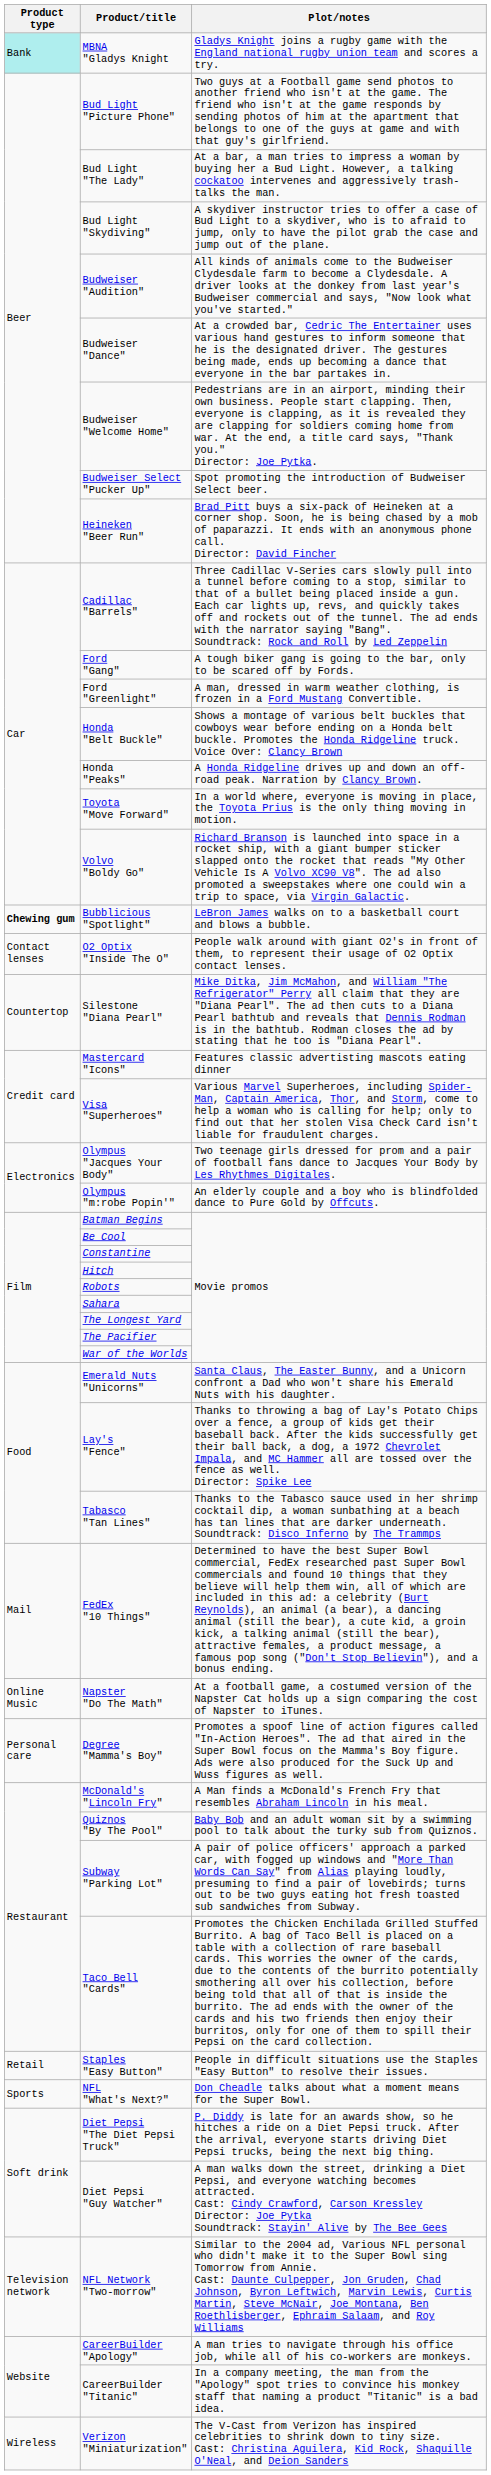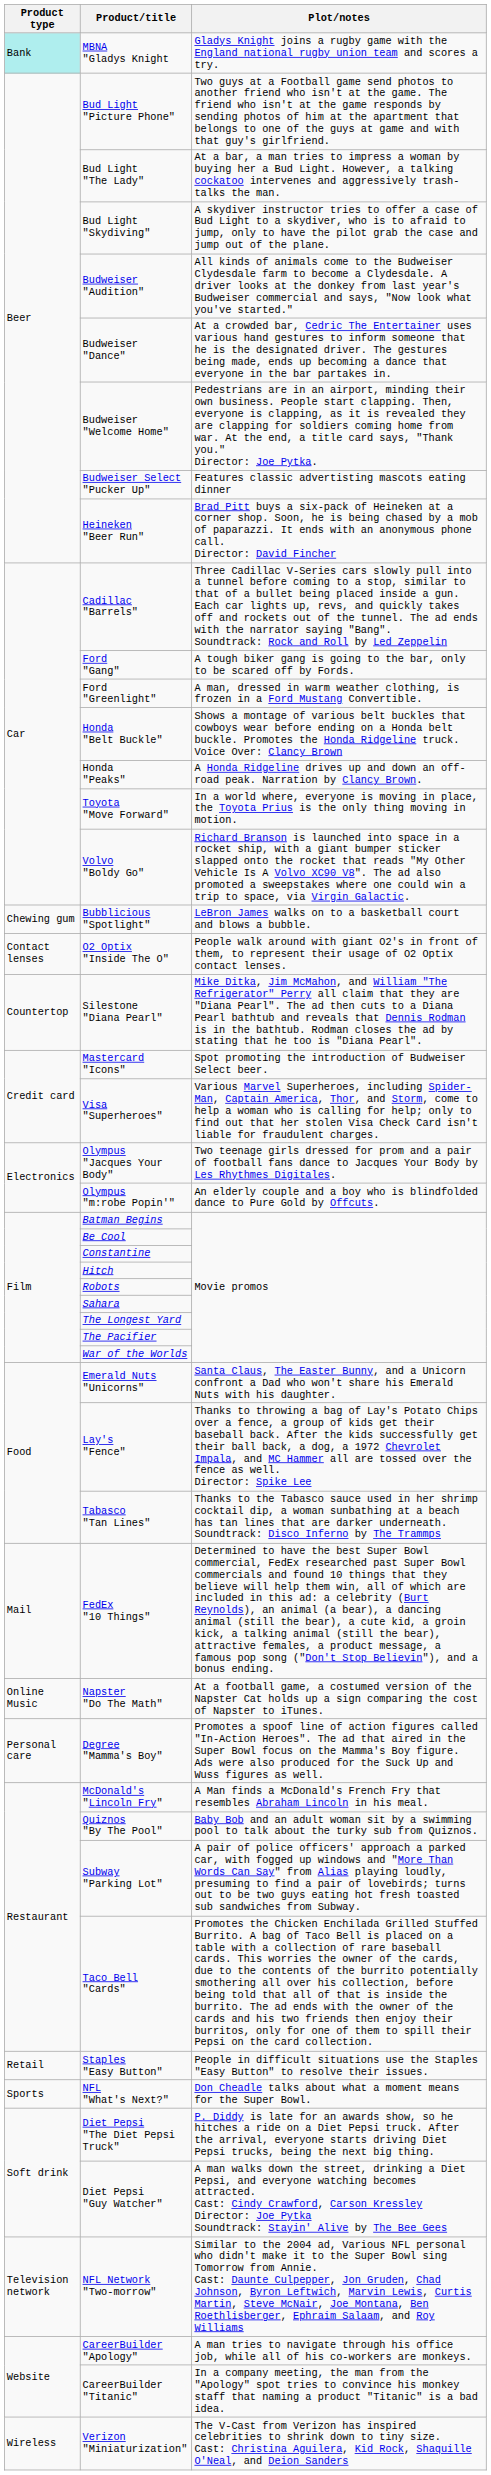(330, 484) Spot promoting the introduction of Budweiser Select beer. -> (330, 484) Features classic advertisting mascots eating dinner
(41, 919) bold -> (41, 919) normal
(330, 1064) Features classic advertisting mascots eating dinner -> (330, 1064) Spot promoting the introduction of Budweiser Select beer.
